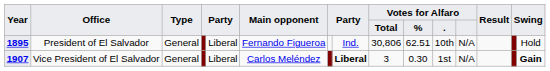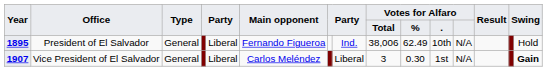(386, 43) 30,806 -> (383, 43) 38,006
(418, 43) 62.51 -> (415, 43) 62.49
(351, 59) bold -> (349, 59) normal
